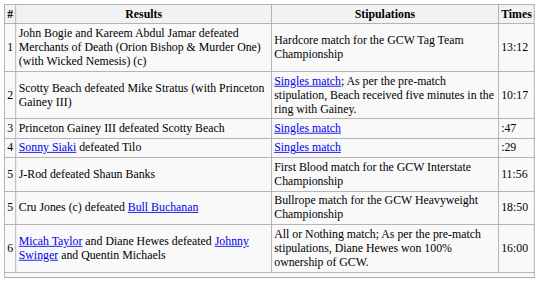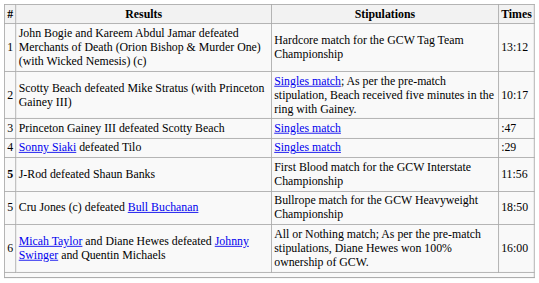(10, 174) normal -> (10, 174) bold
